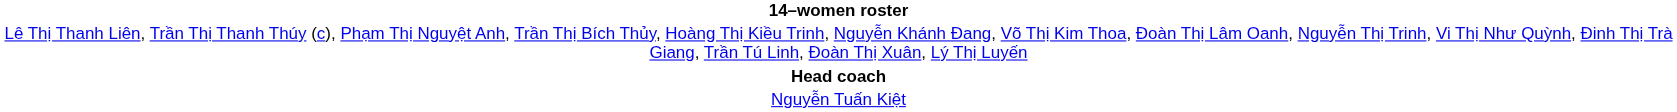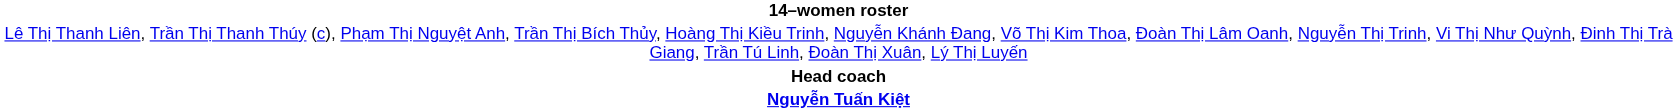(839, 99) normal -> (839, 99) bold
